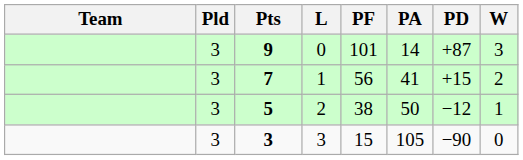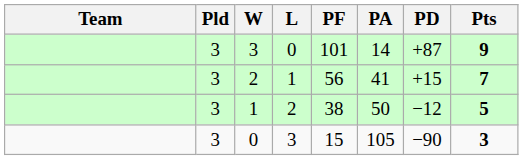columns swapped: (499, 19) <-> (268, 19)
